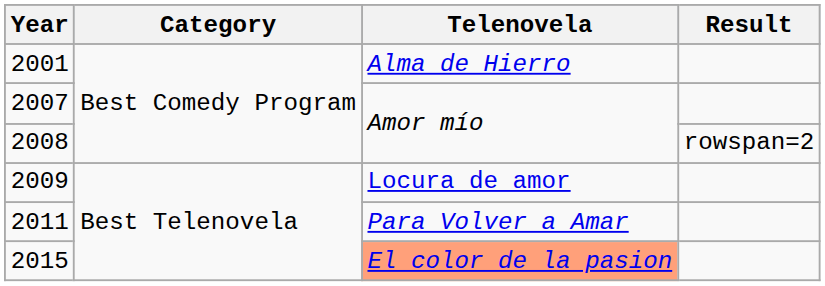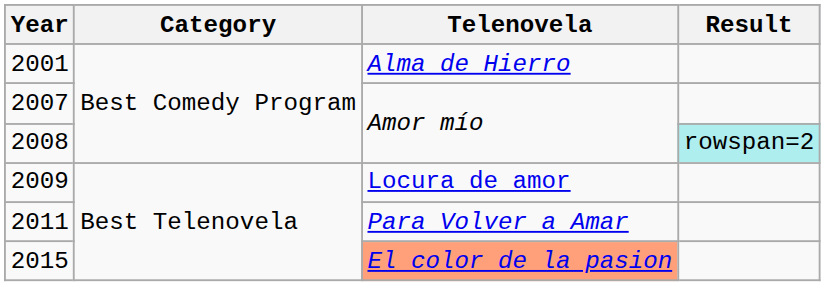(749, 143) no background -> (749, 143) paleturquoise background
